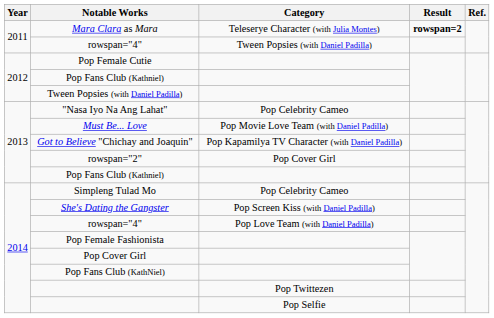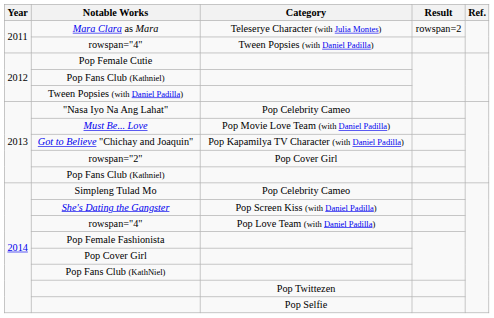(437, 28) bold -> (439, 28) normal
